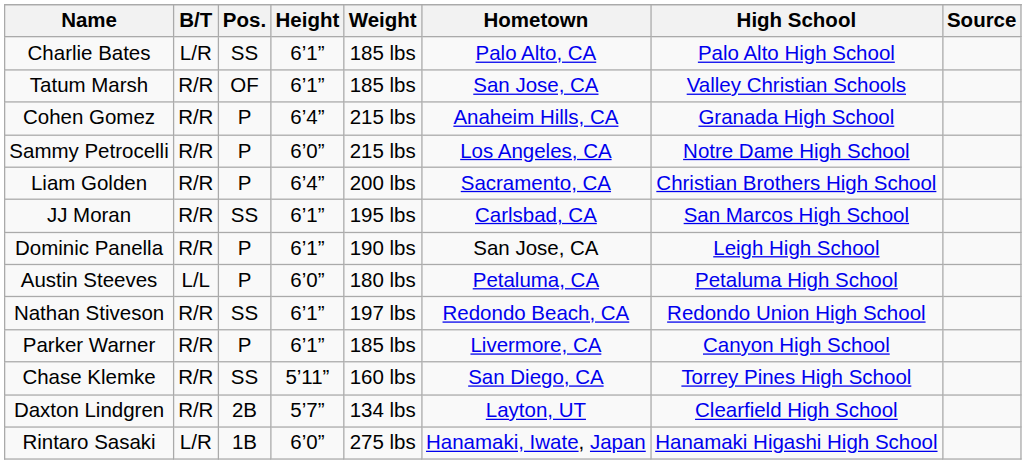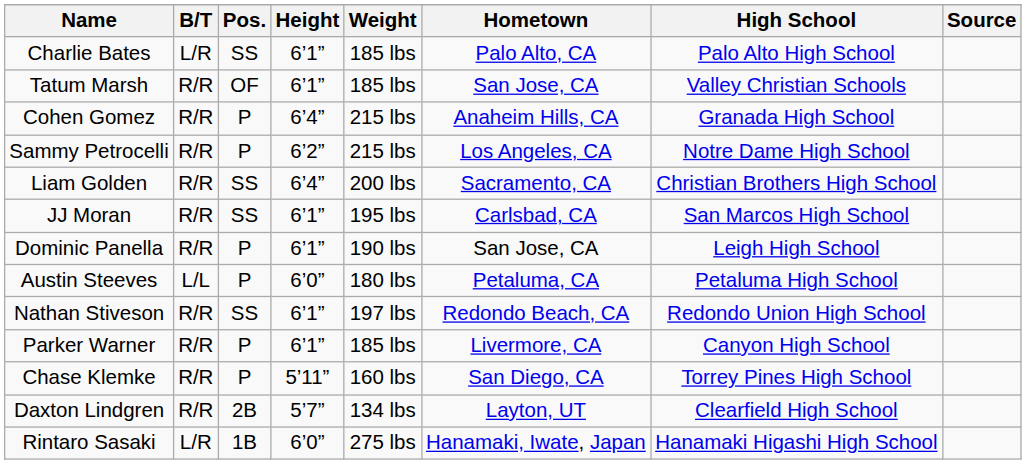(307, 150) 6’0” -> (307, 150) 6’2”
(244, 183) P -> (244, 183) SS
(244, 378) SS -> (244, 378) P
